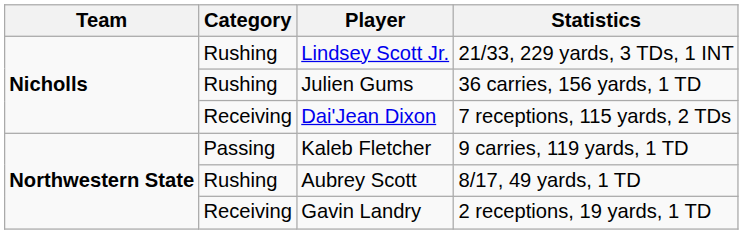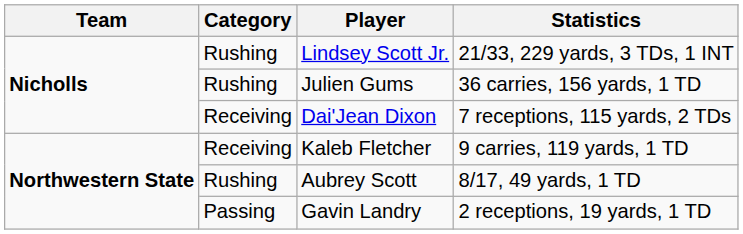(239, 148) Passing -> (248, 148) Receiving
(248, 212) Receiving -> (239, 212) Passing
